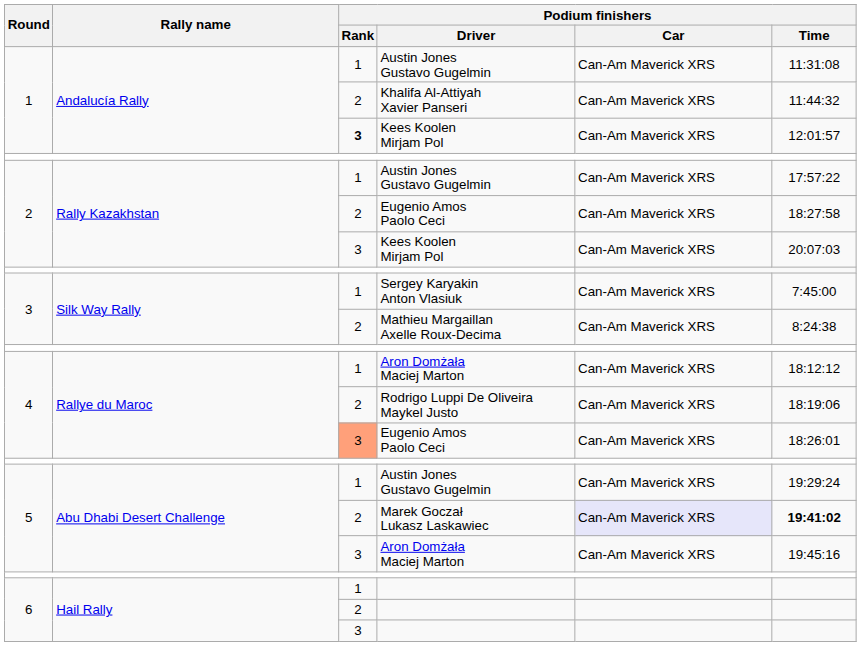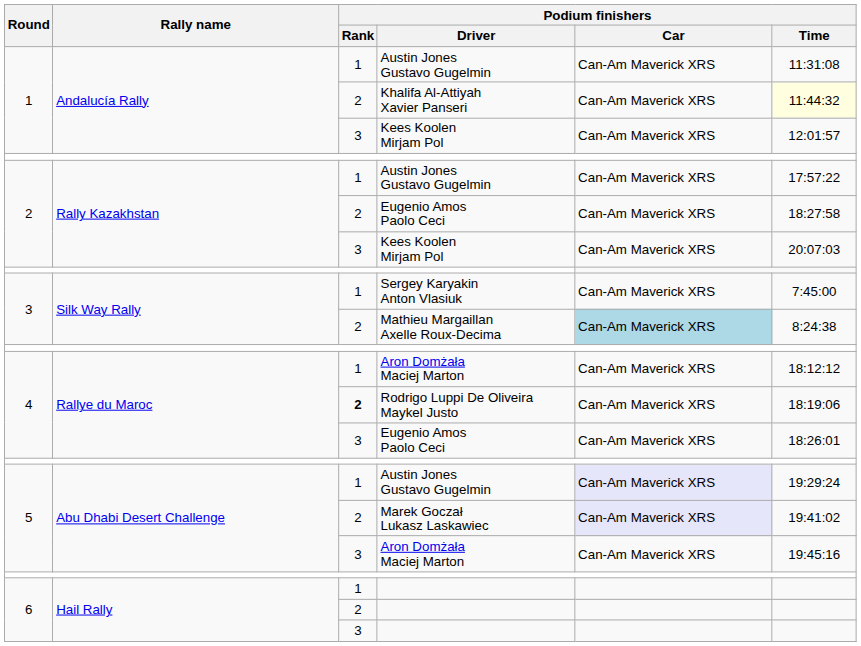(814, 100) no background -> (814, 100) lightyellow background
(358, 135) bold -> (358, 135) normal
(647, 327) no background -> (647, 327) lightblue background
(358, 404) normal -> (358, 404) bold
(358, 440) lightsalmon background -> (358, 440) no background
(647, 482) no background -> (647, 482) lavender background
(814, 518) bold -> (814, 518) normal
